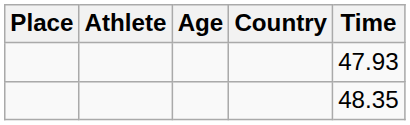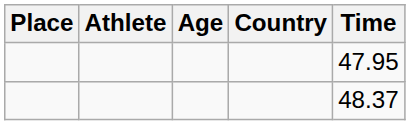(368, 61) 47.93 -> (368, 61) 47.95
(368, 100) 48.35 -> (368, 100) 48.37
